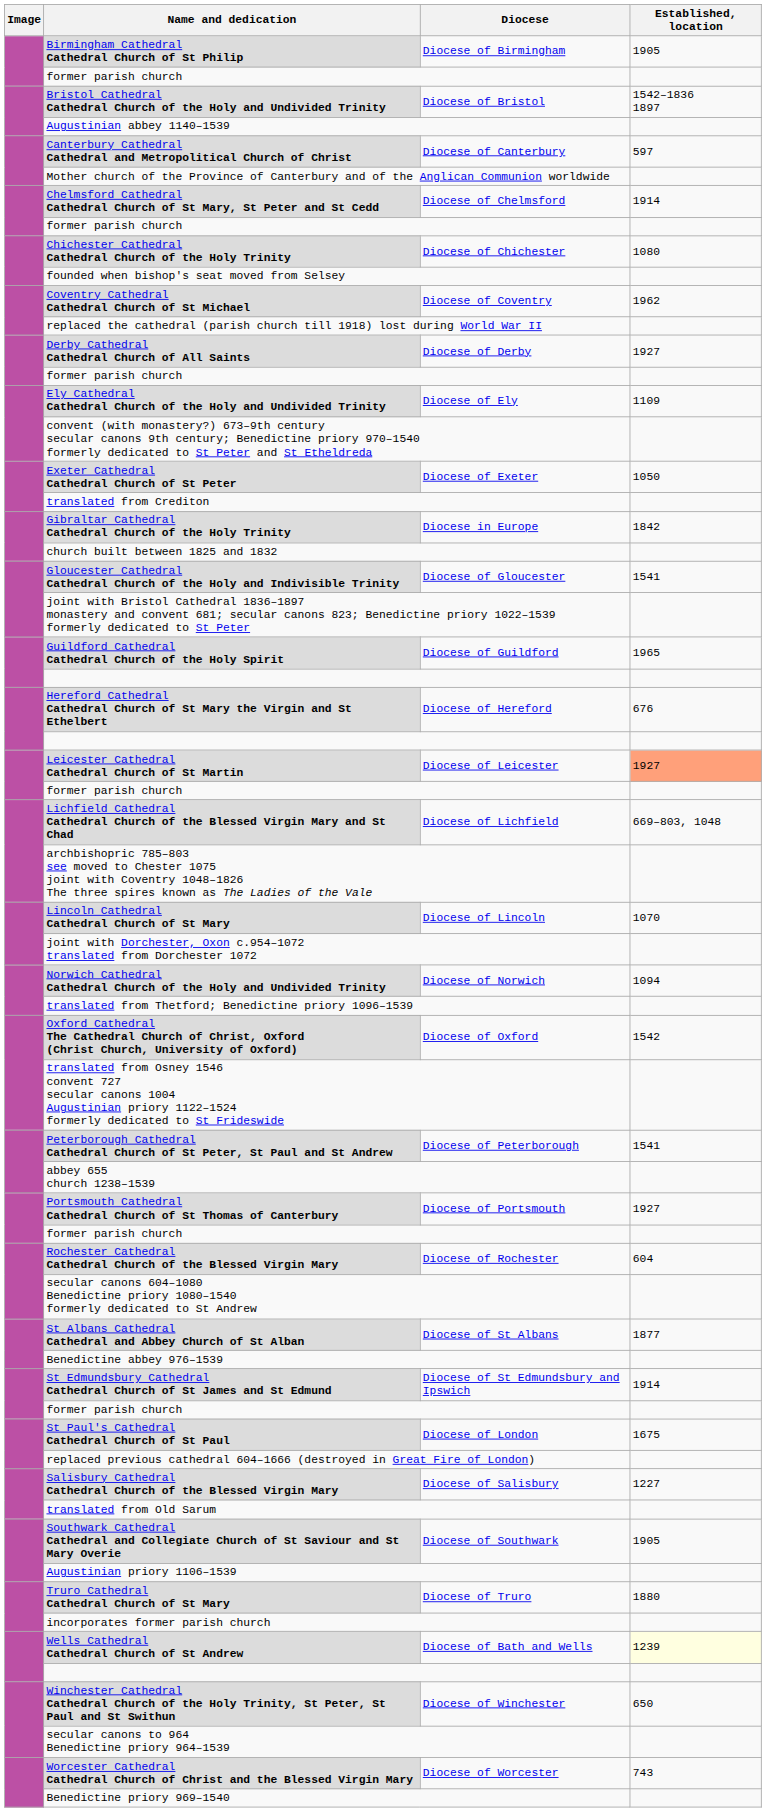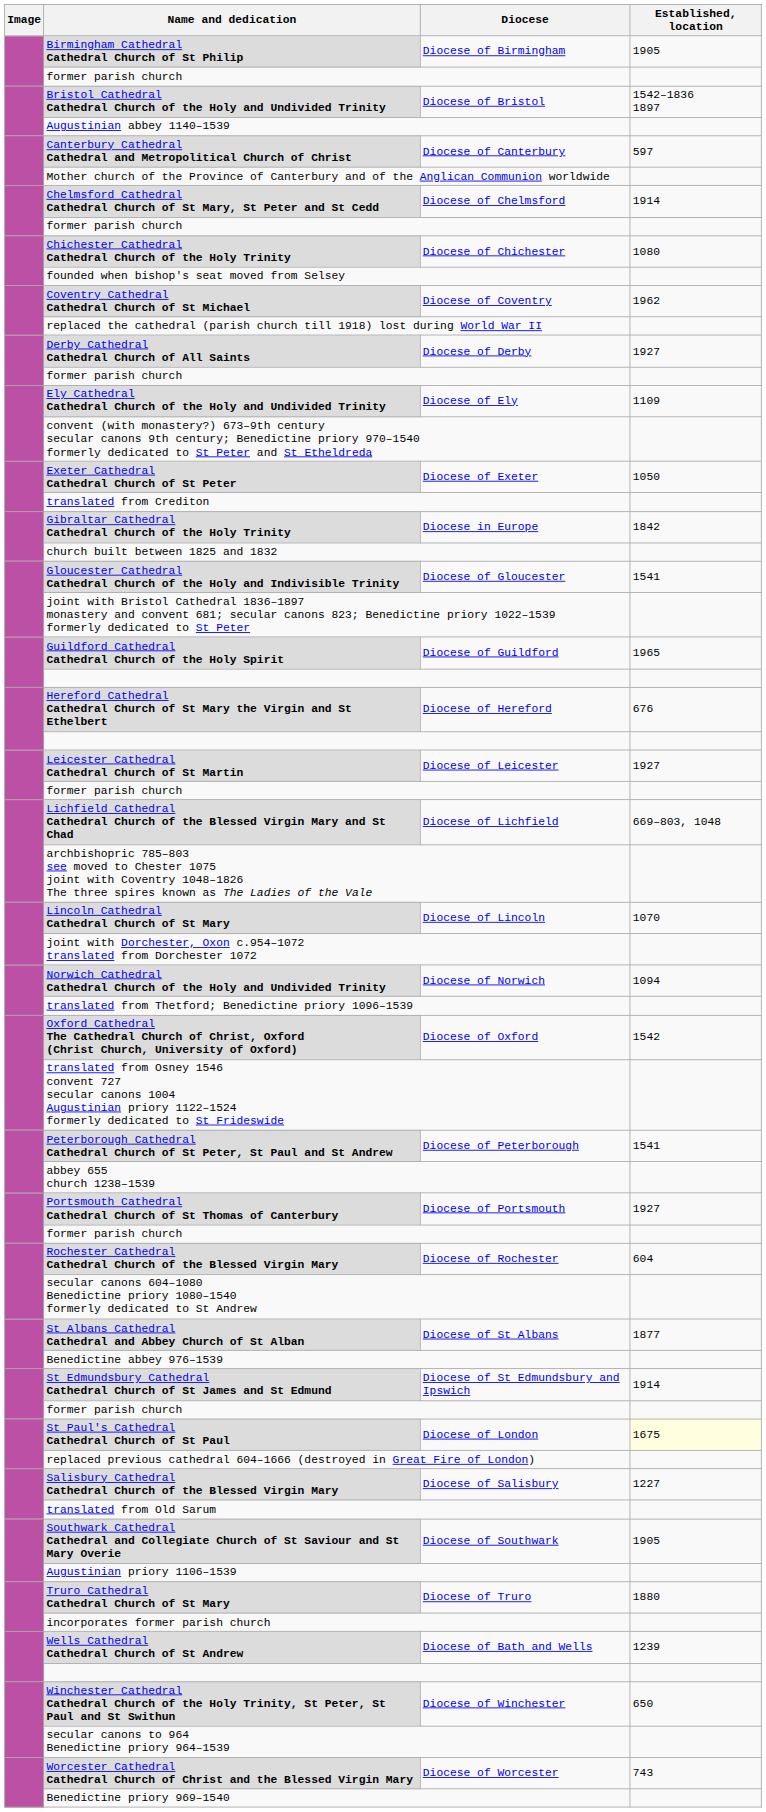(646, 766) lightsalmon background -> (646, 766) no background
(646, 1435) no background -> (646, 1435) lightyellow background
(646, 1647) lightyellow background -> (646, 1647) no background
